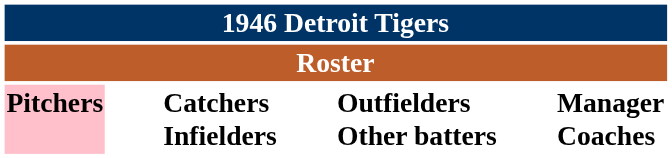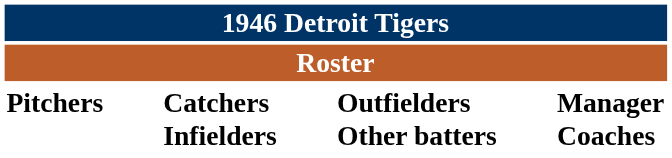(55, 102) pink background -> (55, 102) no background
